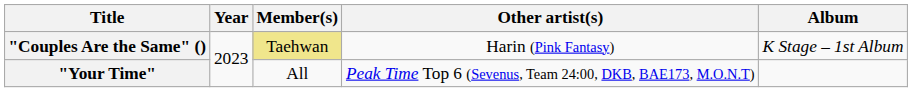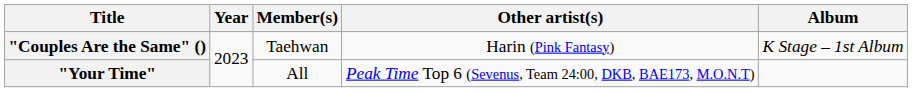(297, 45) khaki background -> (297, 45) no background
